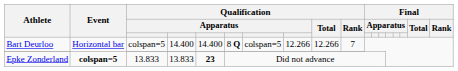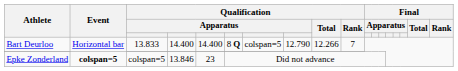(147, 44) colspan=5 -> (147, 44) 13.833
(298, 44) 12.266 -> (298, 44) 12.790
(147, 59) 13.833 -> (147, 59) colspan=5
(181, 59) 13.833 -> (181, 59) 13.846
(210, 59) bold -> (210, 59) normal
